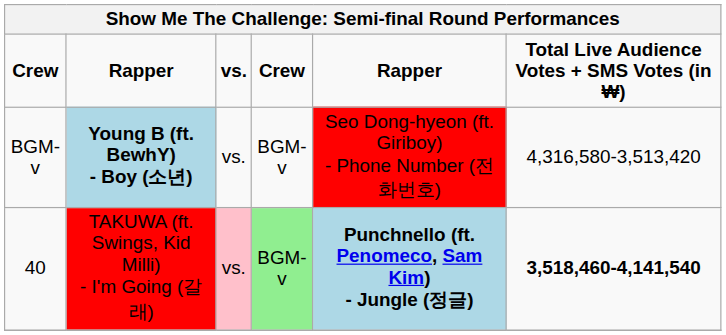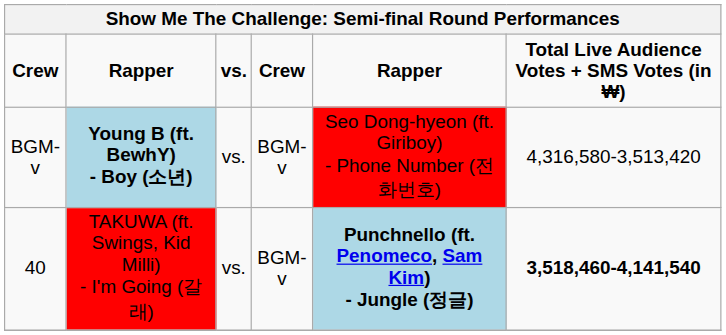(234, 268) pink background -> (234, 268) no background
(282, 268) lightgreen background -> (282, 268) no background
